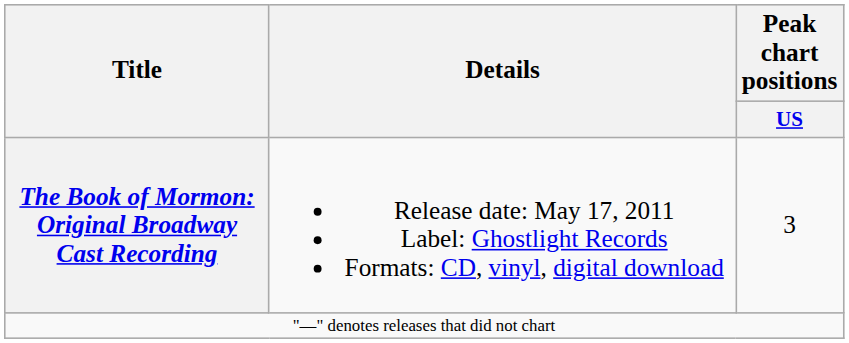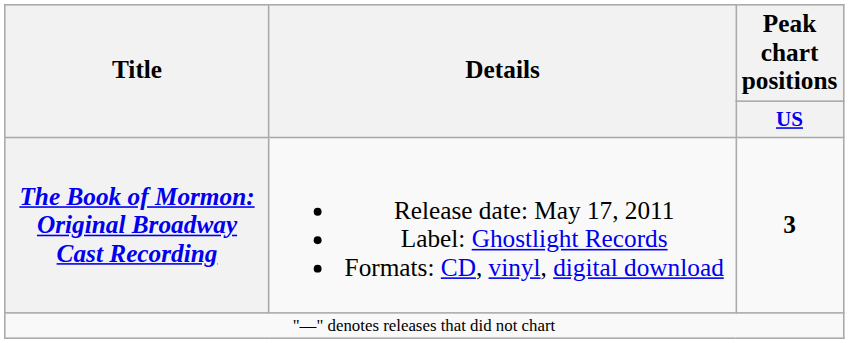(790, 224) normal -> (790, 224) bold
